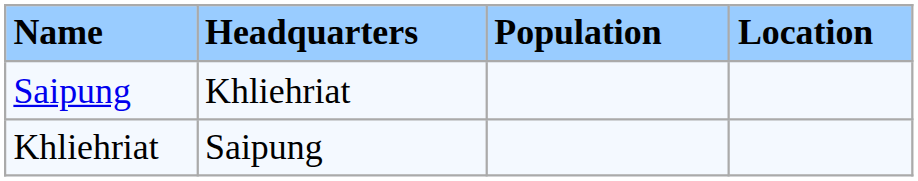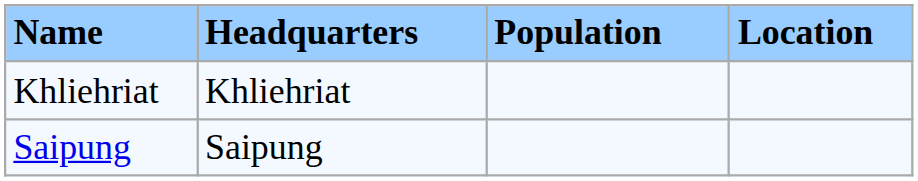(72, 89) Saipung -> (86, 89) Khliehriat
(86, 146) Khliehriat -> (72, 146) Saipung
